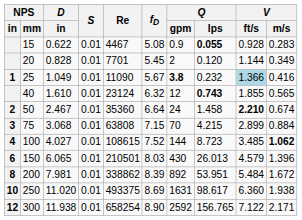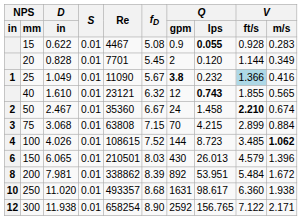(120, 93) 23124 -> (120, 93) 23121
(155, 110) 6.64 -> (155, 110) 6.67
(59, 142) 4.027 -> (59, 142) 4.026
(123, 191) 493375 -> (123, 191) 493357
(155, 191) 8.69 -> (155, 191) 8.68
